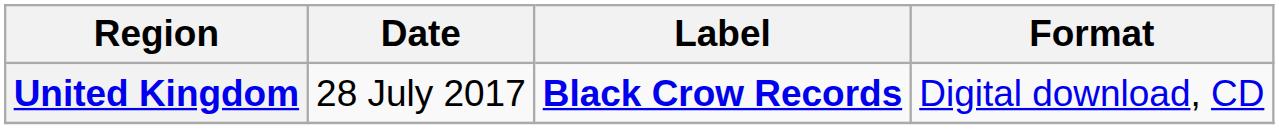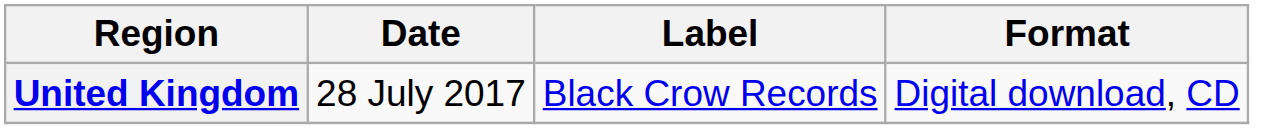(722, 92) bold -> (710, 92) normal
